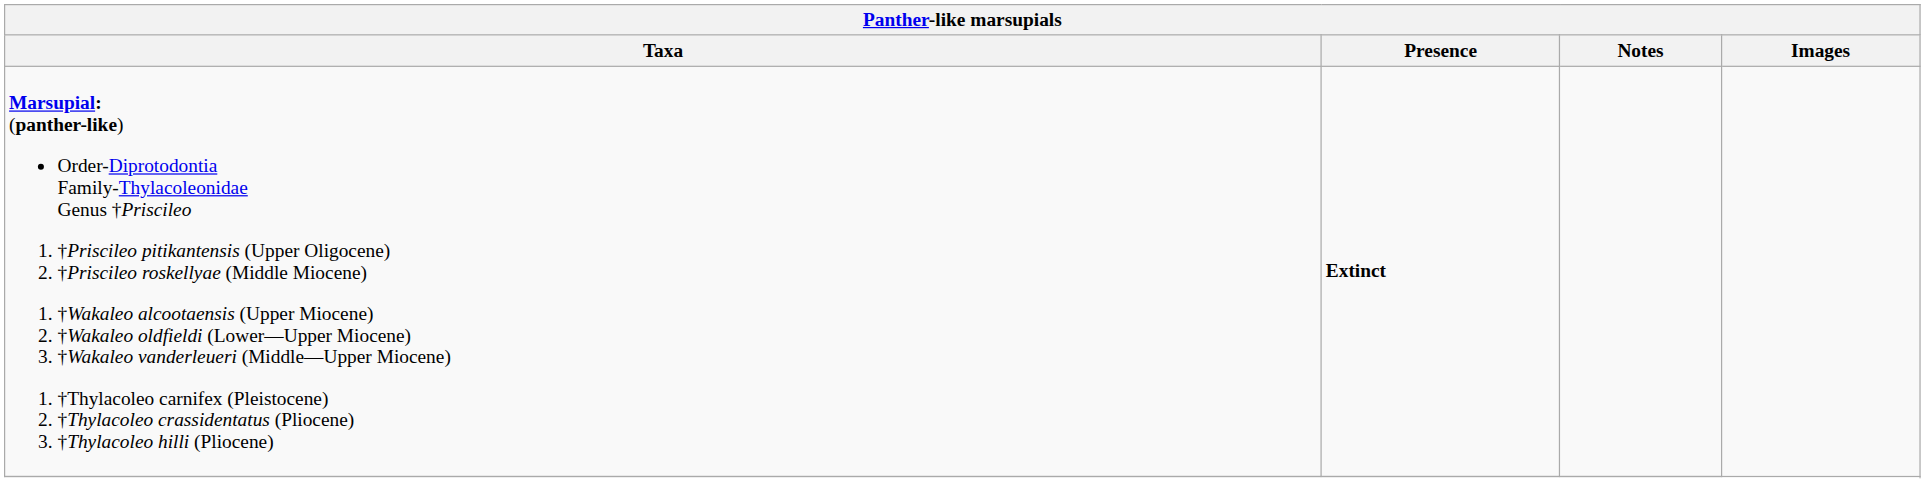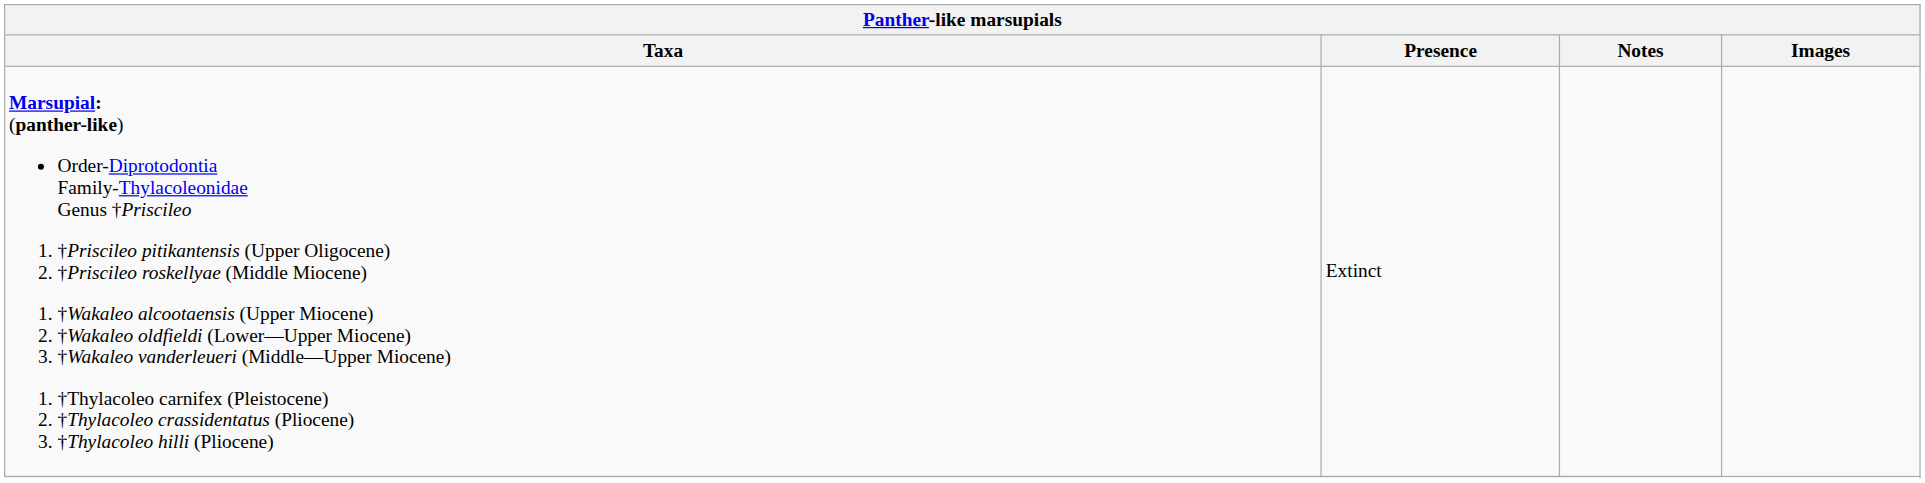(1356, 271) bold -> (1354, 271) normal
